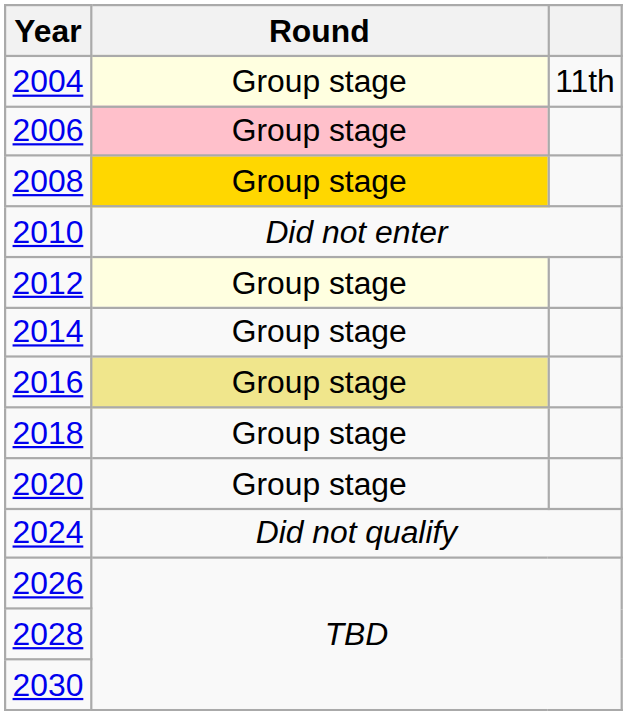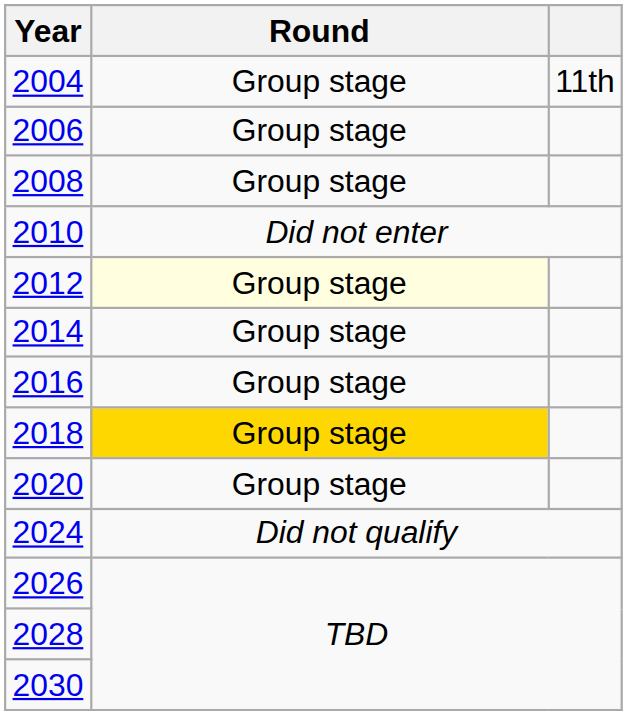(319, 81) lightyellow background -> (319, 81) no background
(319, 131) pink background -> (319, 131) no background
(319, 181) gold background -> (319, 181) no background
(319, 383) khaki background -> (319, 383) no background
(319, 433) no background -> (319, 433) gold background
